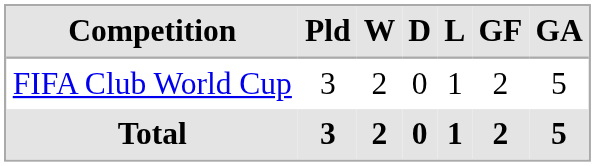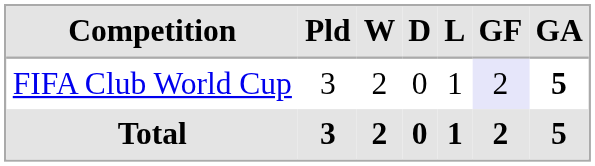(500, 83) no background -> (500, 83) lavender background
(559, 83) normal -> (559, 83) bold
